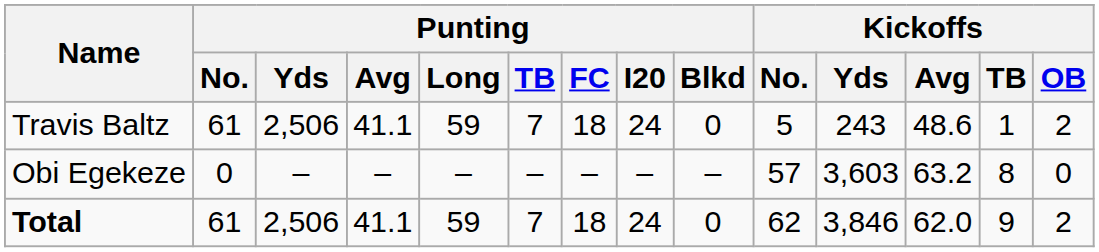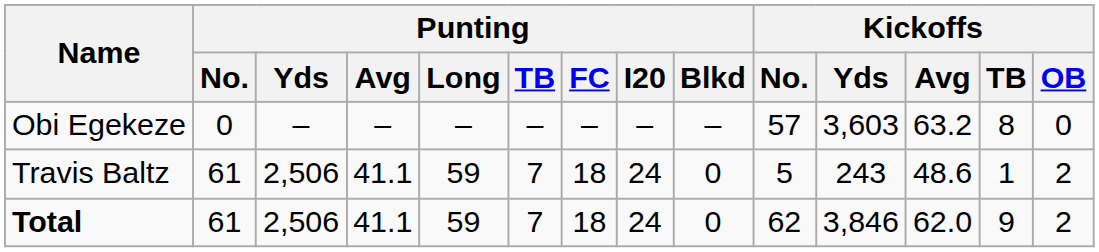rows swapped: (91, 125) <-> (99, 173)
